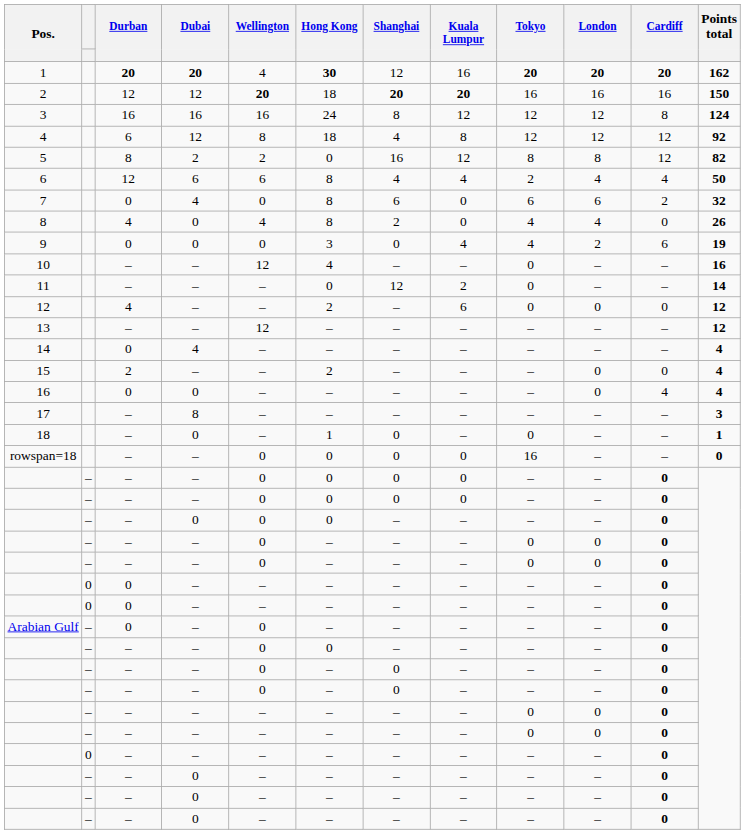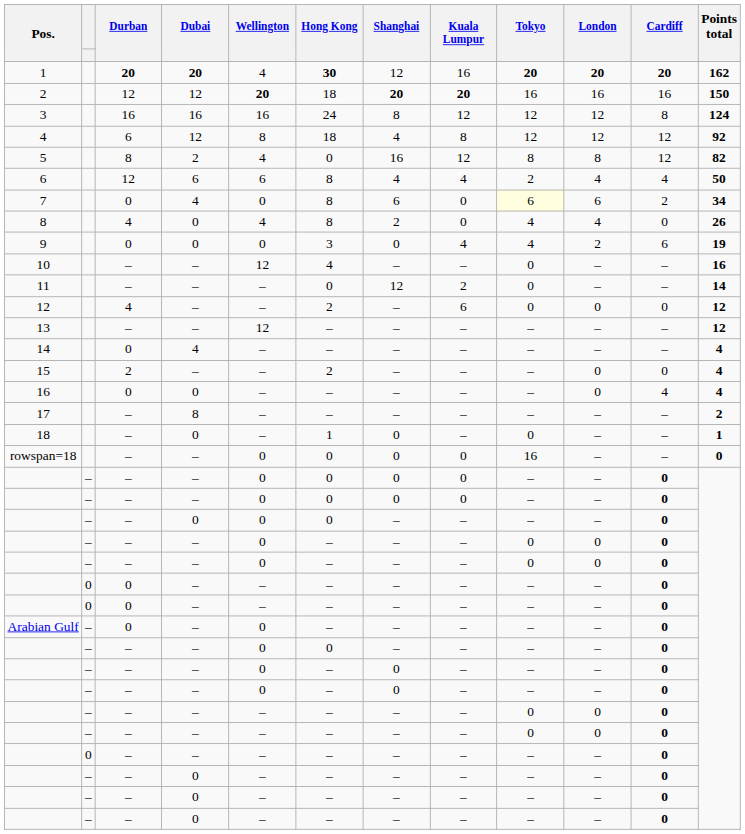(262, 157) 2 -> (262, 157) 4
(530, 200) no background -> (530, 200) lightyellow background
(719, 200) 32 -> (719, 200) 34
(719, 413) 3 -> (719, 413) 2
